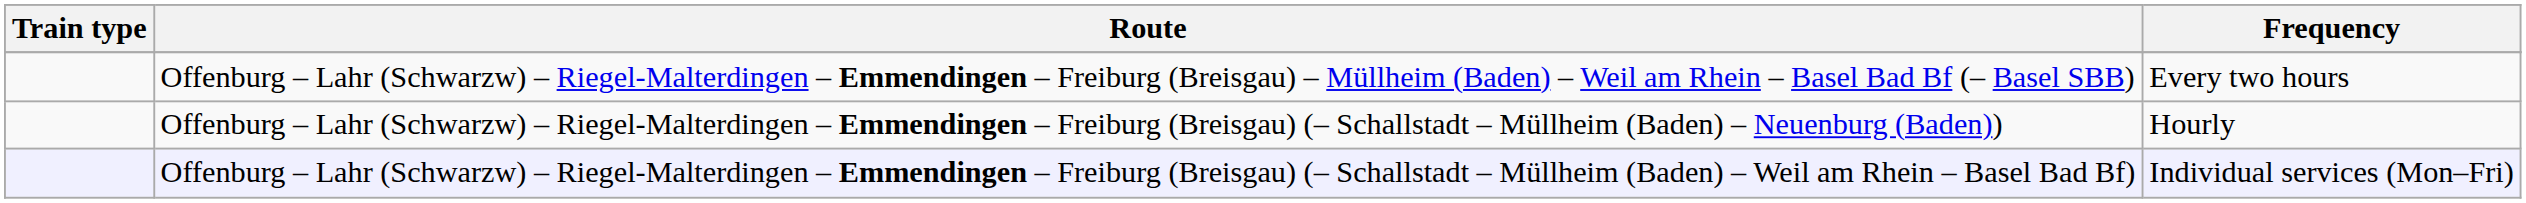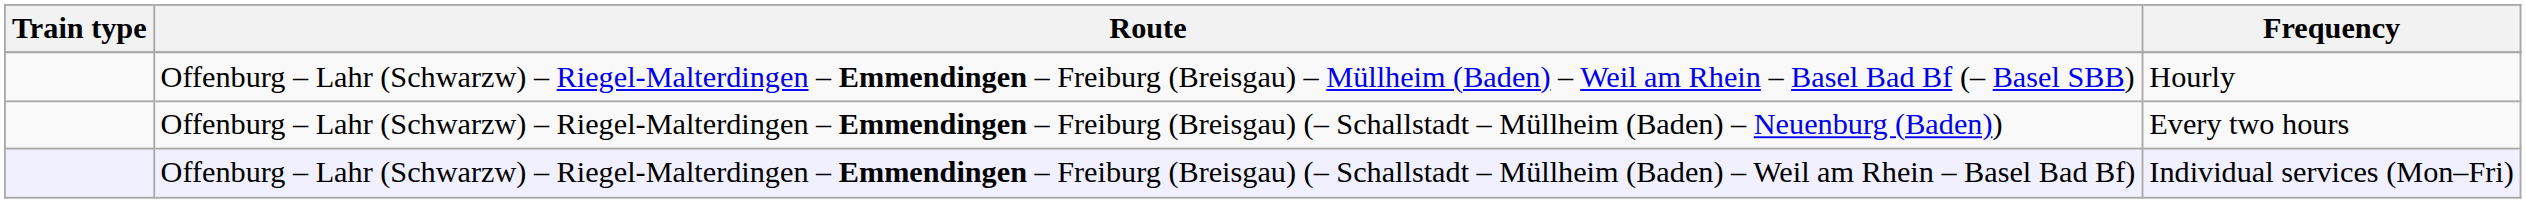(2249, 76) Every two hours -> (2192, 76) Hourly
(2192, 124) Hourly -> (2249, 124) Every two hours
